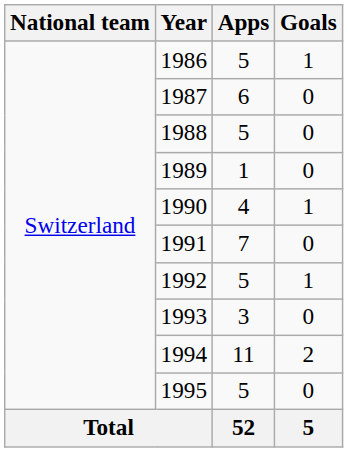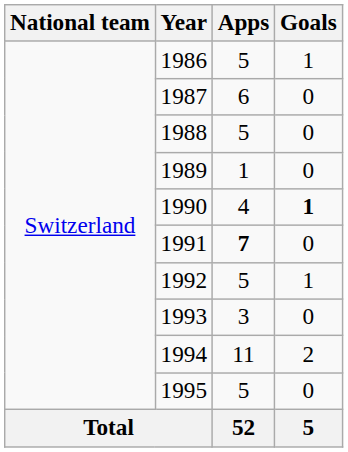(308, 206) normal -> (308, 206) bold
(243, 243) normal -> (243, 243) bold
